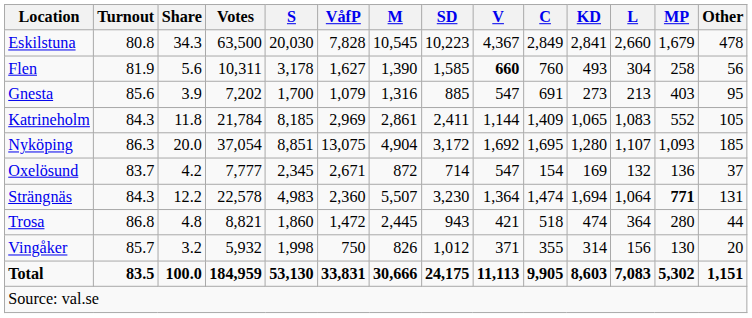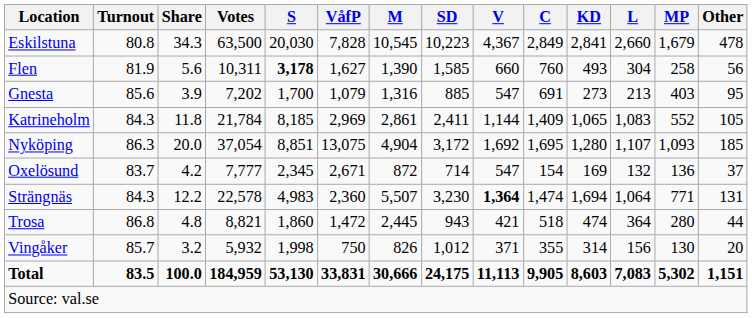(295, 68) normal -> (295, 68) bold
(507, 68) bold -> (507, 68) normal
(501, 196) normal -> (501, 196) bold
(683, 196) bold -> (683, 196) normal
